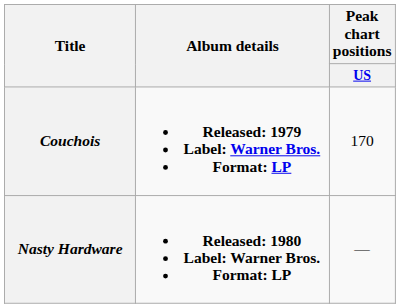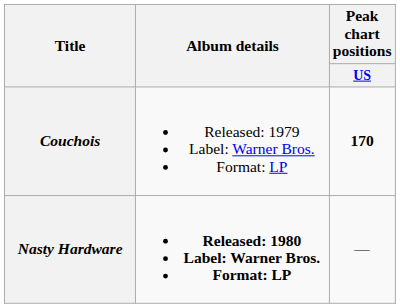(232, 150) bold -> (232, 150) normal
(362, 141) normal -> (362, 141) bold
